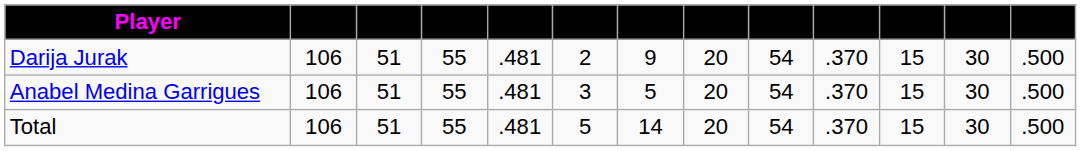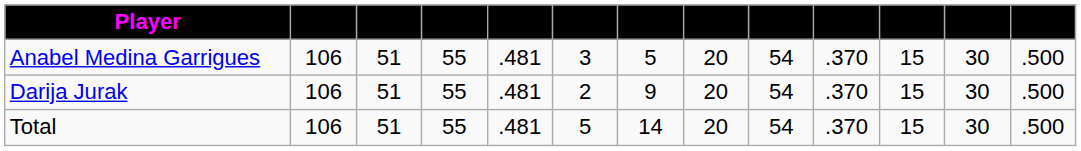rows swapped: (69, 57) <-> (135, 92)
